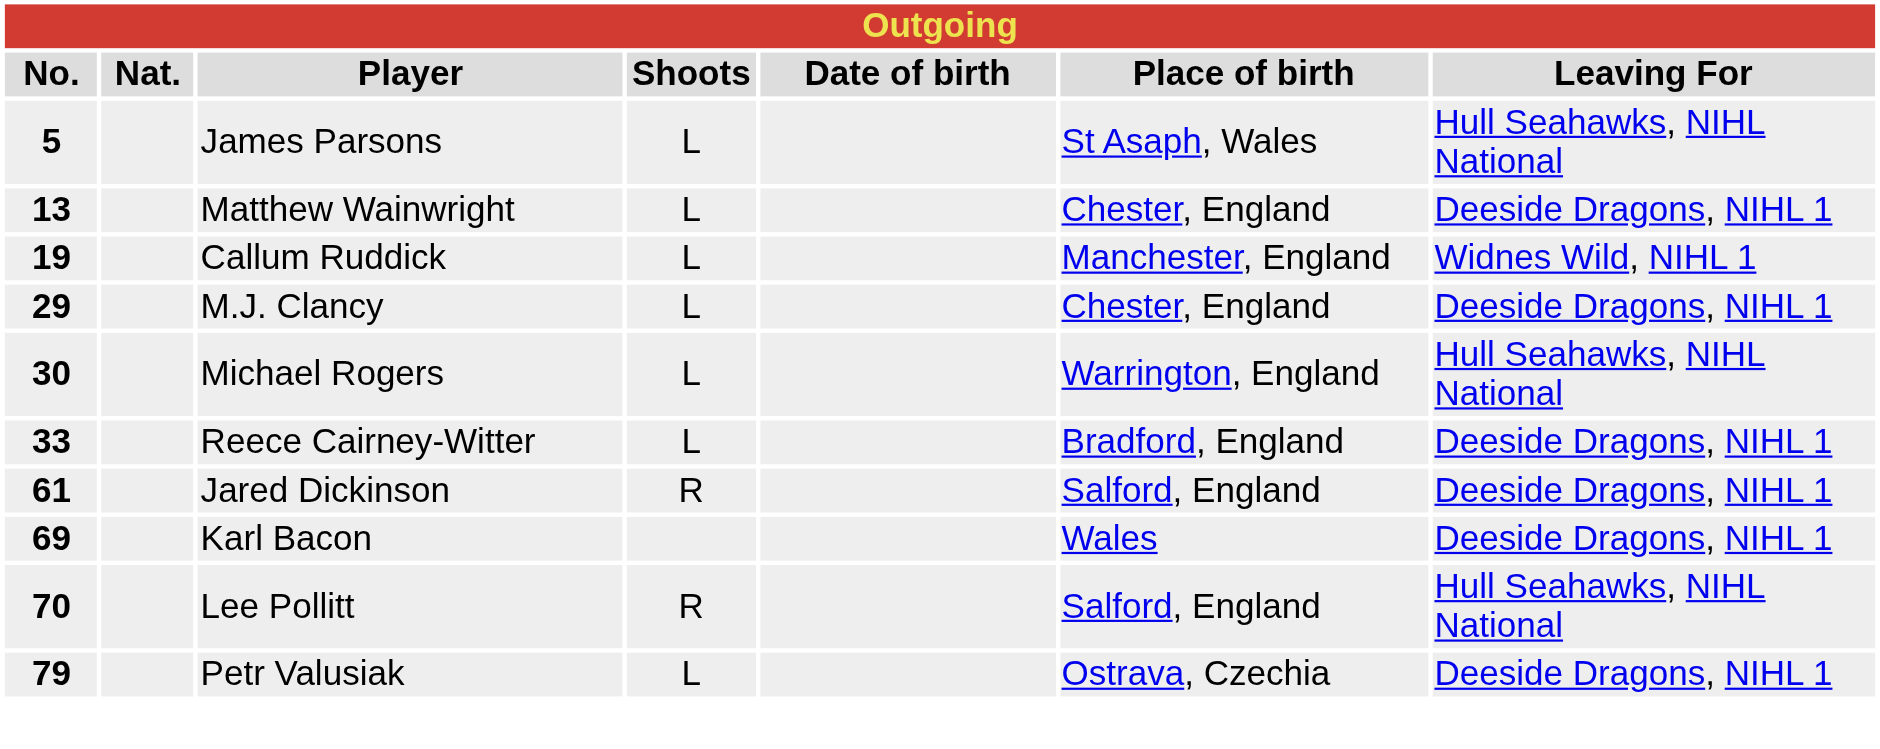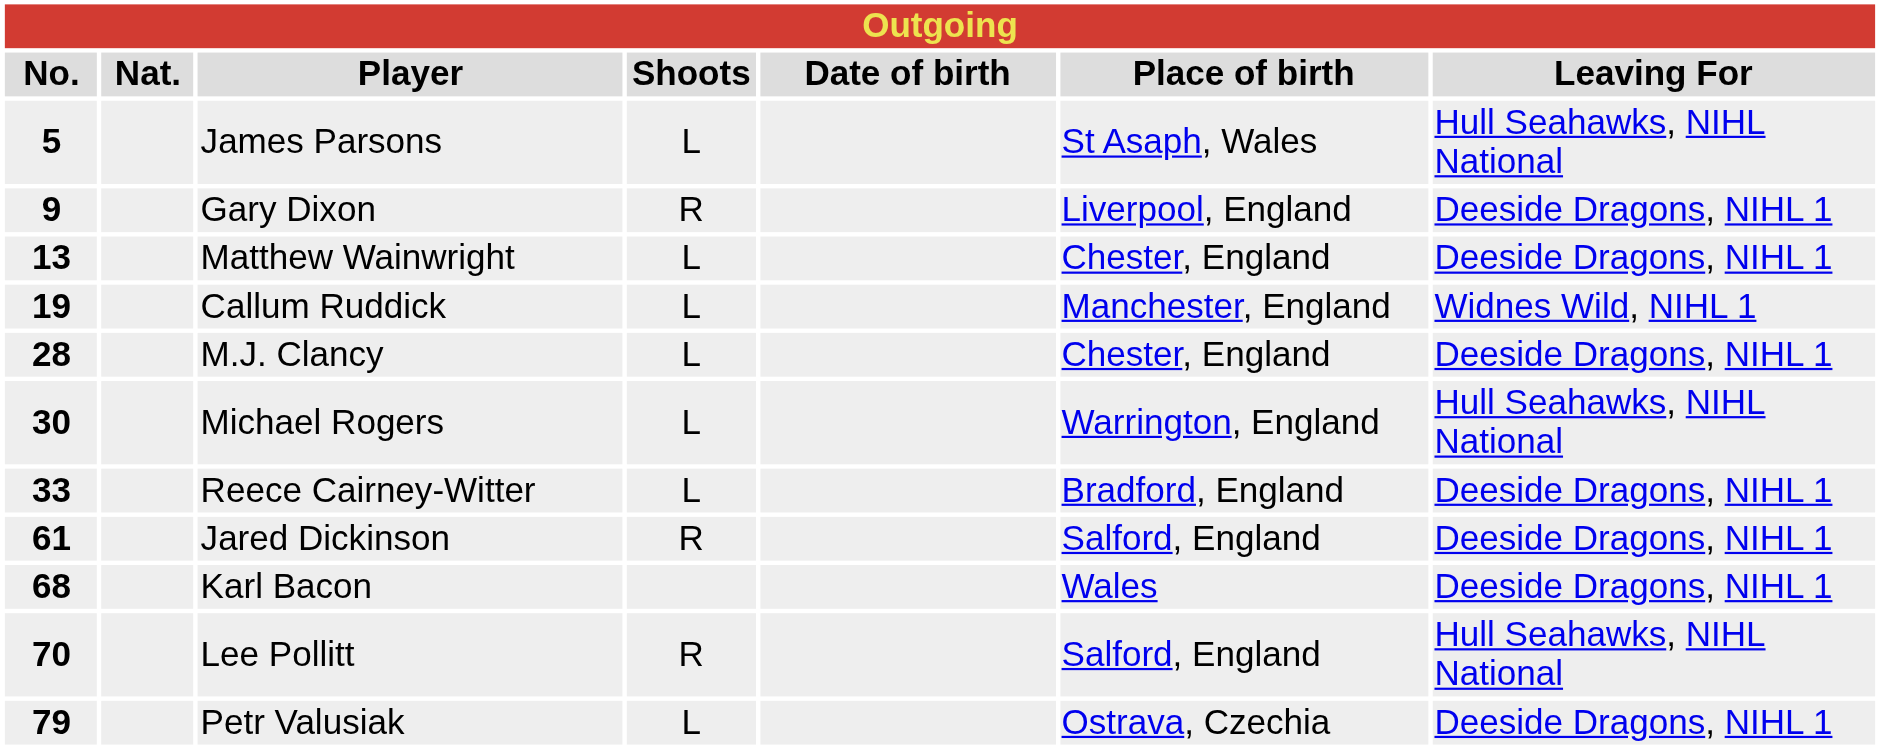+ row: (288, 209)
(51, 306) 29 -> (51, 354) 28
(51, 538) 69 -> (51, 586) 68
